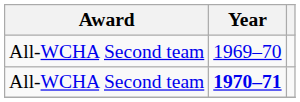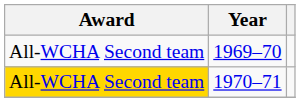(107, 81) no background -> (107, 81) gold background
(247, 81) bold -> (247, 81) normal
